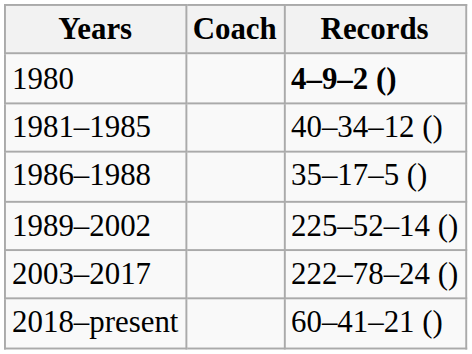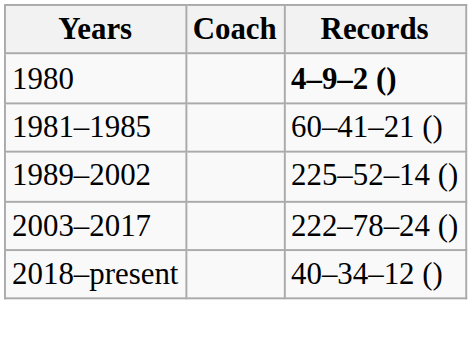(367, 126) 40–34–12 () -> (367, 126) 60–41–21 ()
- row: (82, 175)
(367, 322) 60–41–21 () -> (367, 273) 40–34–12 ()
